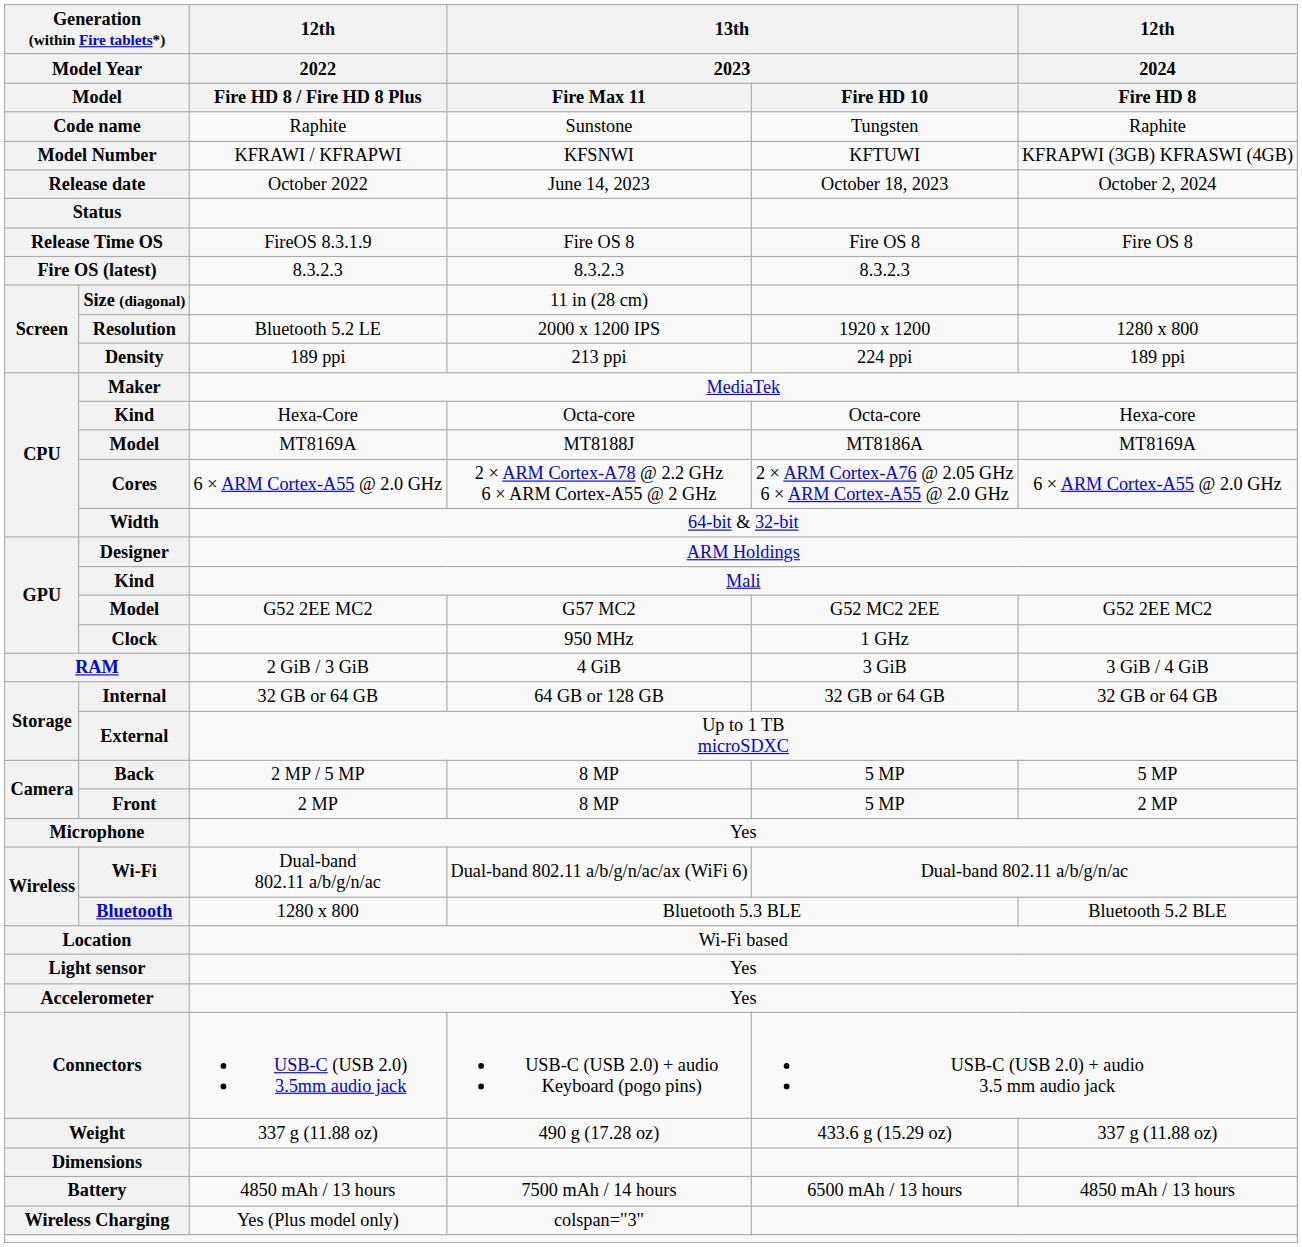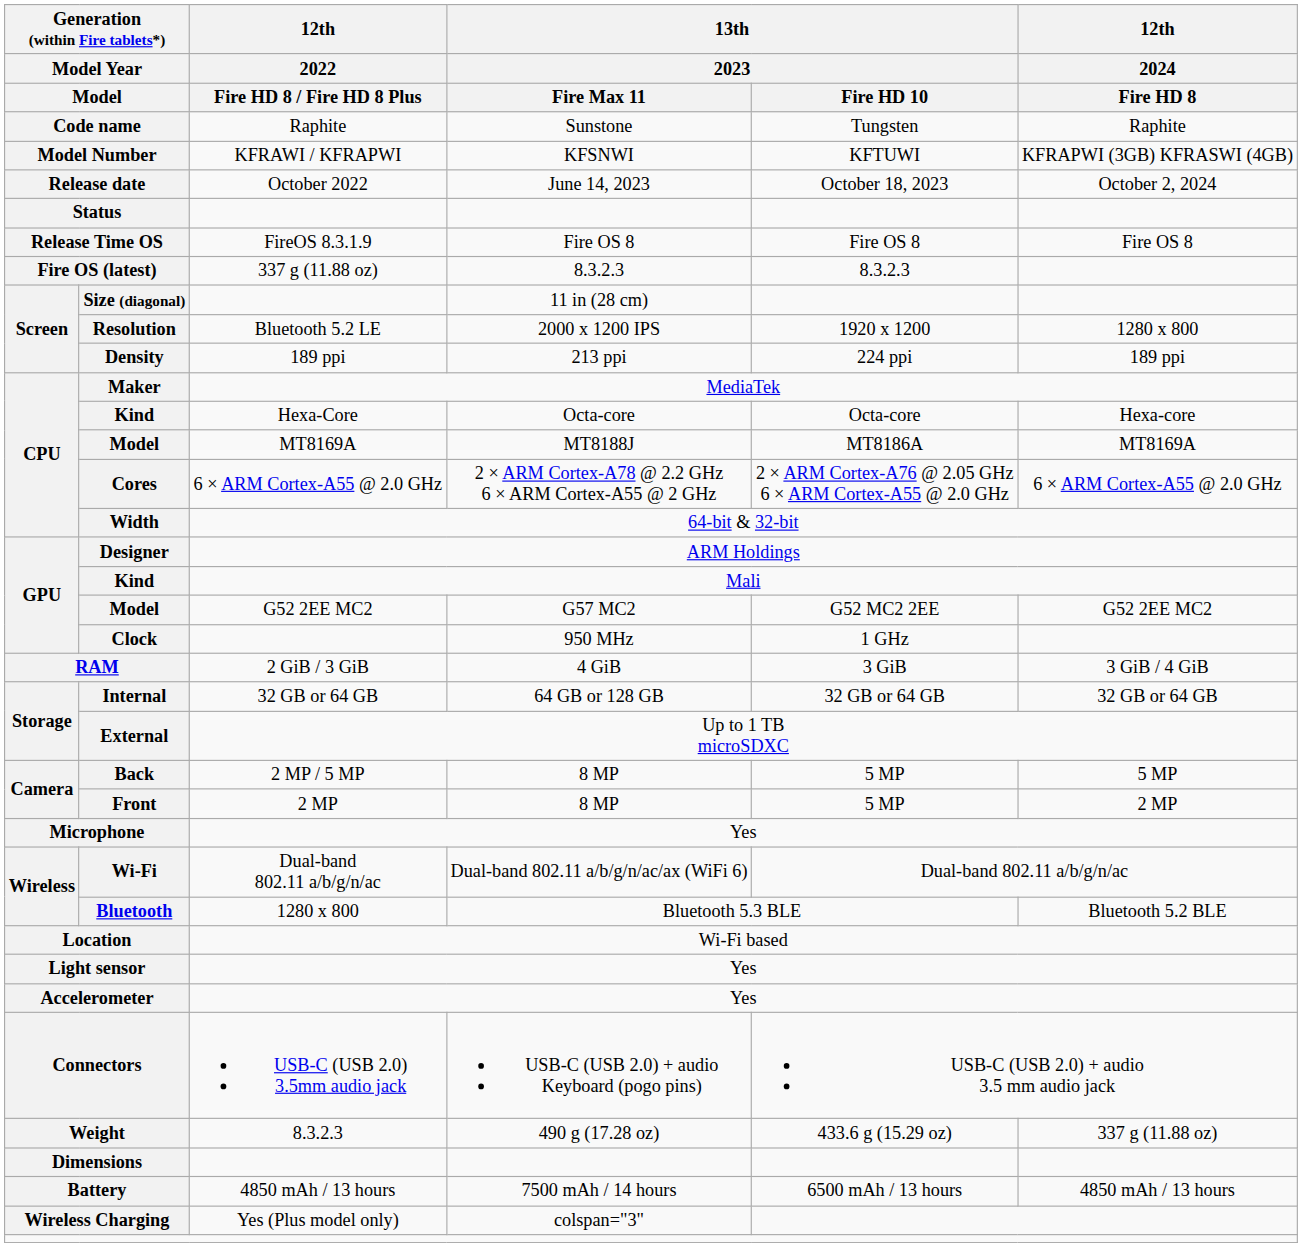(318, 270) 8.3.2.3 -> (318, 270) 337 g (11.88 oz)
(318, 1133) 337 g (11.88 oz) -> (318, 1133) 8.3.2.3
